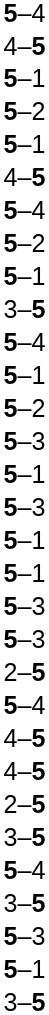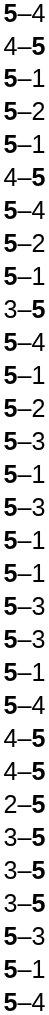(24, 672) 2–5 -> (24, 672) 5–1
(24, 870) 5–4 -> (24, 870) 3–5
(24, 1002) 3–5 -> (24, 1002) 5–4
